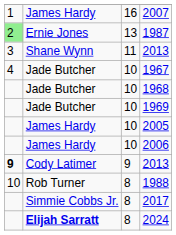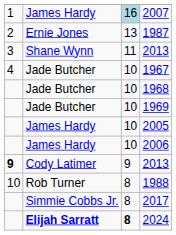(131, 13) no background -> (131, 13) lightblue background
(10, 32) lightgreen background -> (10, 32) no background
(127, 220) normal -> (127, 220) bold
